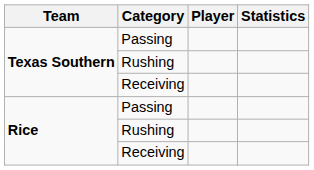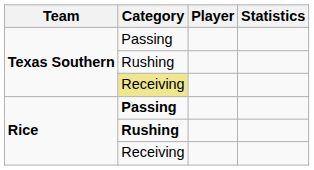(153, 84) no background -> (153, 84) khaki background
(147, 107) normal -> (149, 107) bold
(148, 130) normal -> (150, 130) bold
